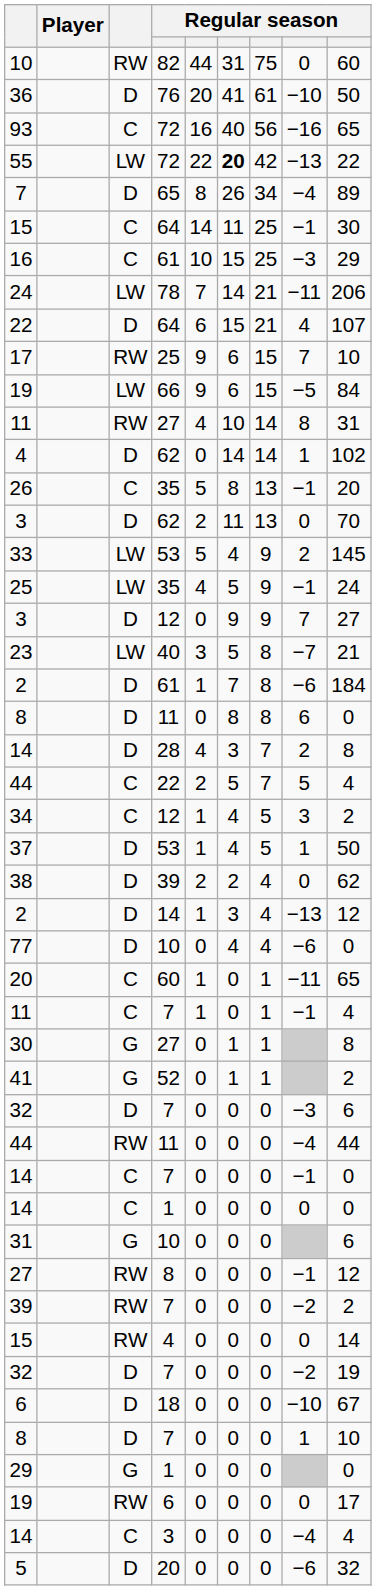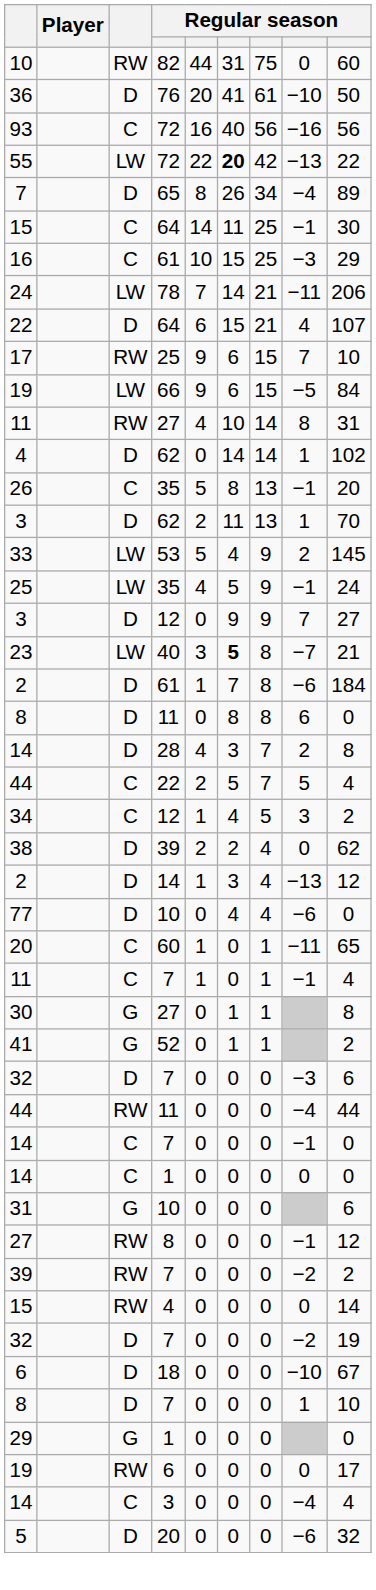(349, 128) 65 -> (349, 128) 56
(304, 521) 0 -> (304, 521) 1
(233, 652) normal -> (233, 652) bold
- row: (21, 848)
